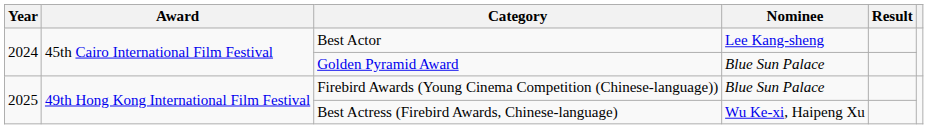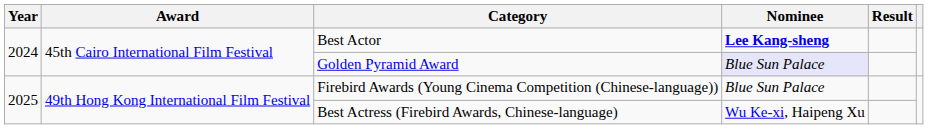(775, 40) normal -> (777, 40) bold
(775, 64) no background -> (775, 64) lavender background
